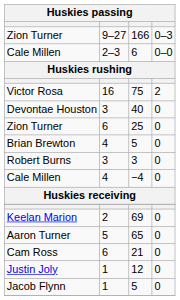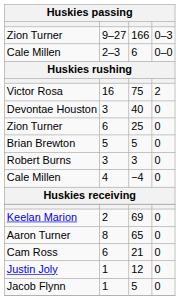(105, 143) 4 -> (105, 143) 5
(105, 235) 5 -> (105, 235) 8
